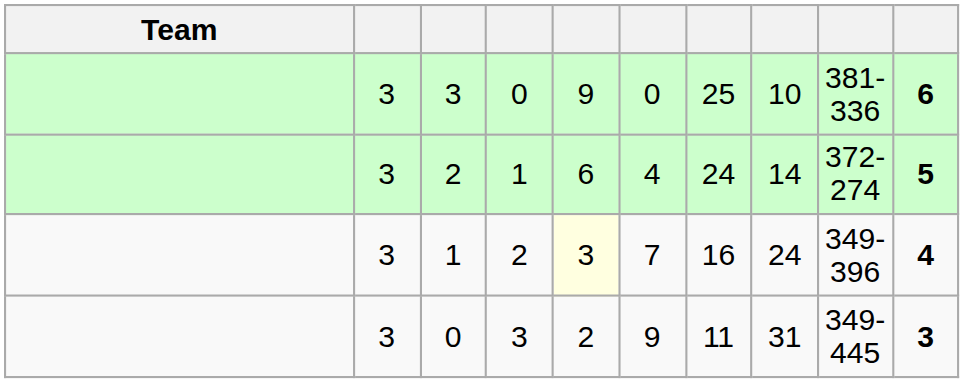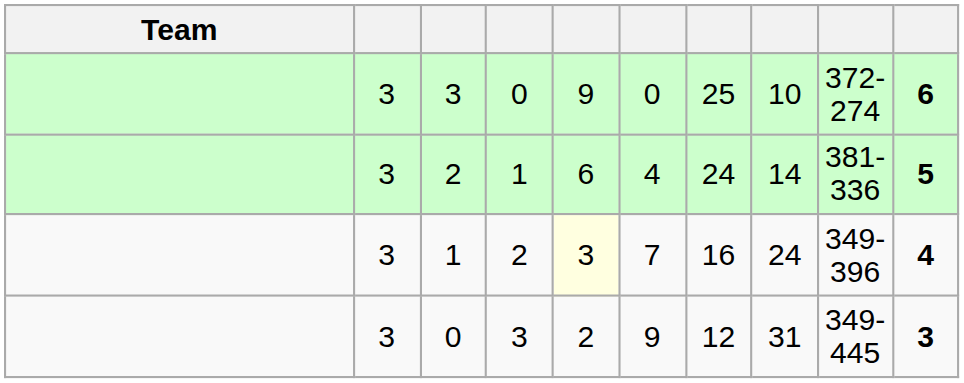(855, 93) 381-336 -> (855, 93) 372-274
(855, 174) 372-274 -> (855, 174) 381-336
(719, 336) 11 -> (719, 336) 12
